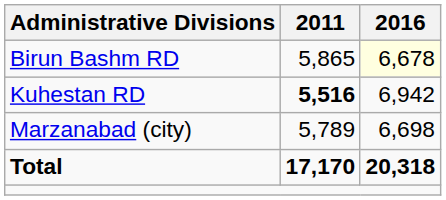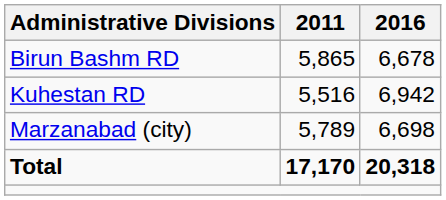(407, 58) lightyellow background -> (407, 58) no background
(327, 94) bold -> (327, 94) normal
